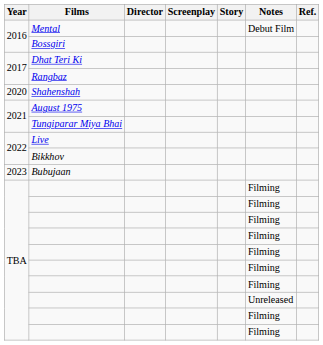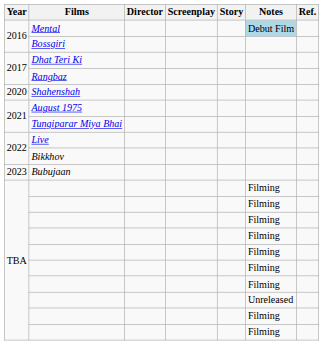(271, 28) no background -> (271, 28) lightblue background
